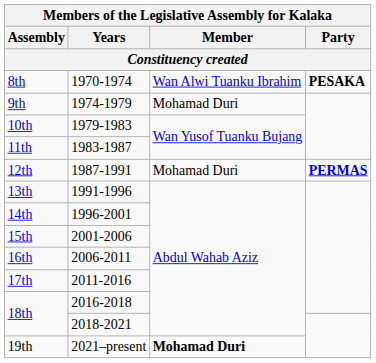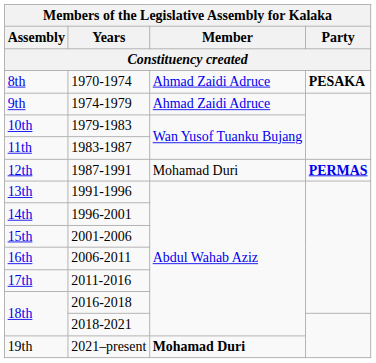(227, 81) Wan Alwi Tuanku Ibrahim -> (211, 81) Ahmad Zaidi Adruce
(195, 103) Mohamad Duri -> (211, 103) Ahmad Zaidi Adruce
